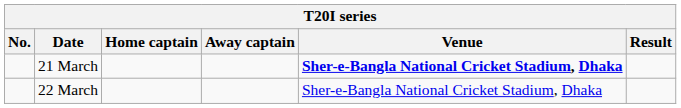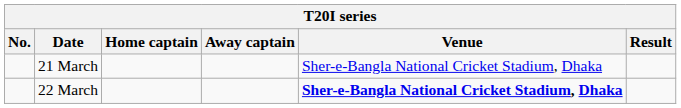(462, 66) bold -> (452, 66) normal
(452, 90) normal -> (462, 90) bold
